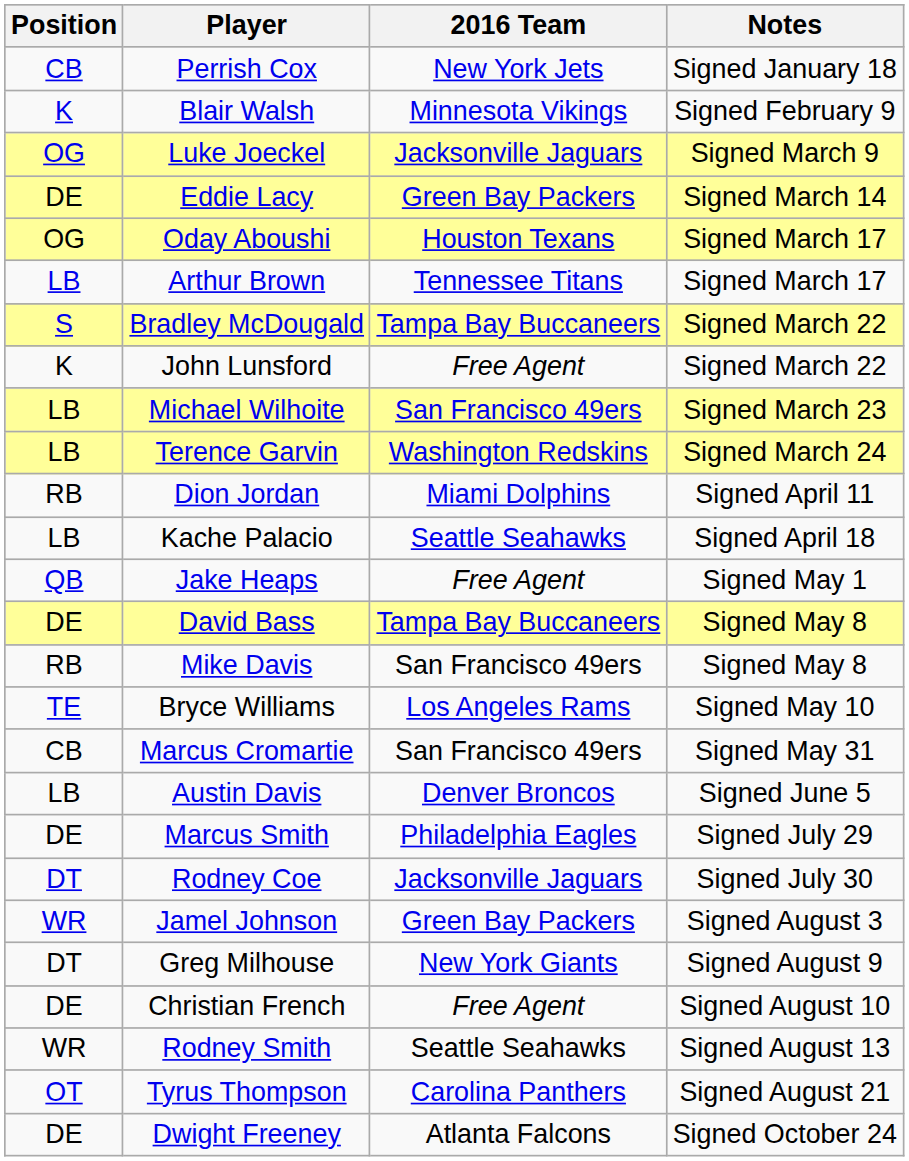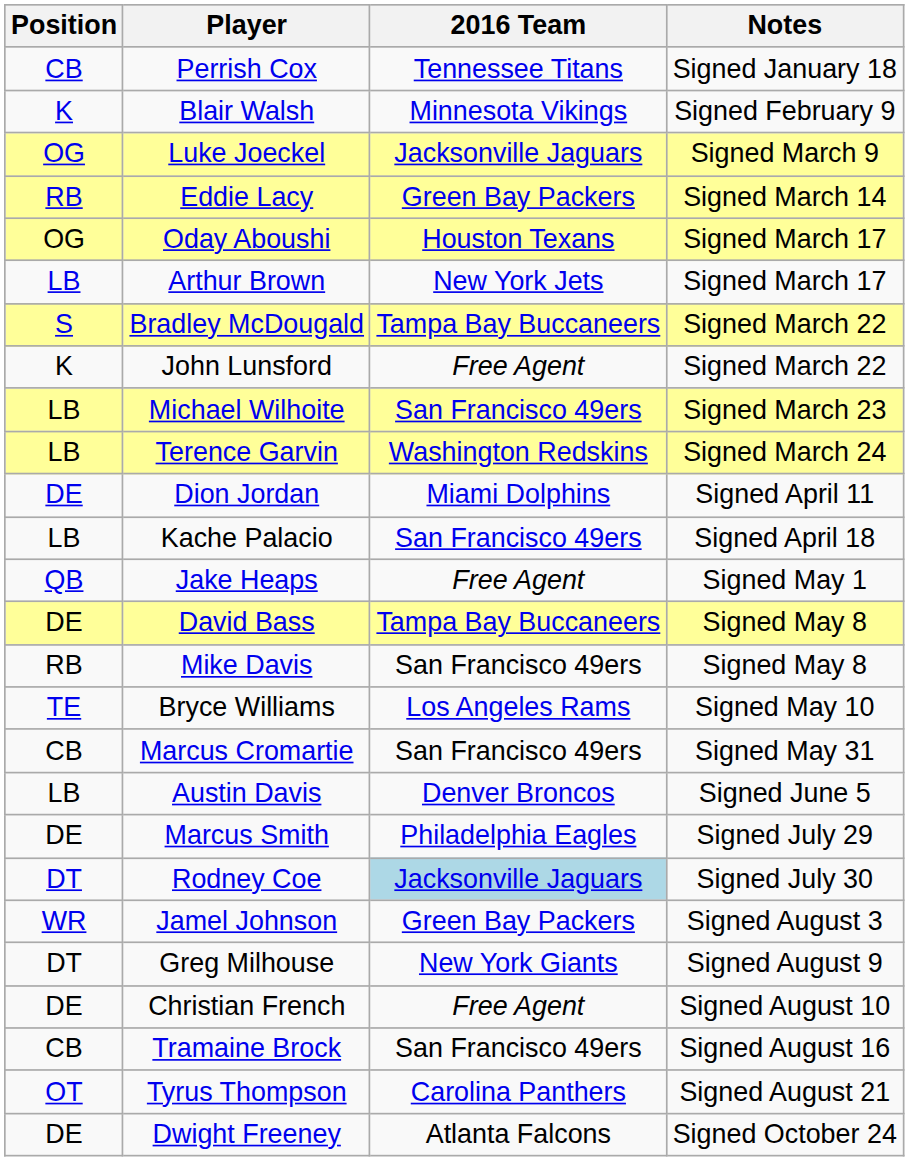(518, 68) New York Jets -> (518, 68) Tennessee Titans
(64, 196) DE -> (64, 196) RB
(518, 281) Tennessee Titans -> (518, 281) New York Jets
(64, 494) RB -> (64, 494) DE
(518, 537) Seattle Seahawks -> (518, 537) San Francisco 49ers
(518, 878) no background -> (518, 878) lightblue background
- row: (247, 1048)
+ row: (247, 1048)
